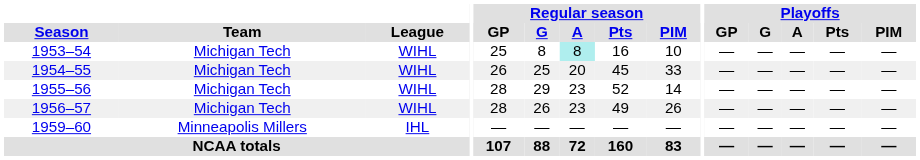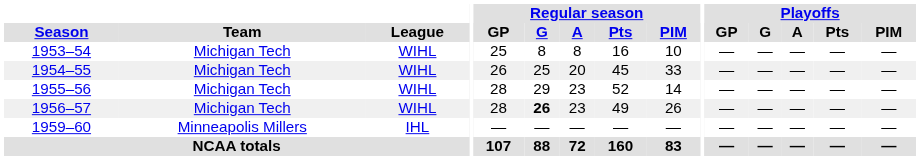(577, 51) paleturquoise background -> (577, 51) no background
(542, 108) normal -> (542, 108) bold
